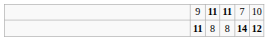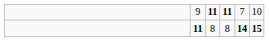(257, 28) 12 -> (257, 28) 15
